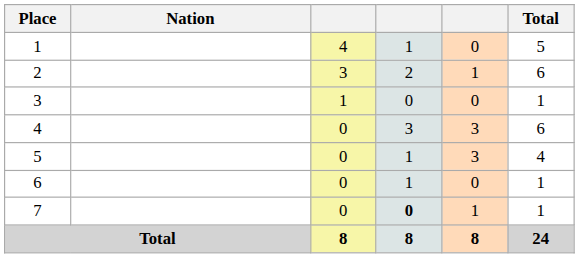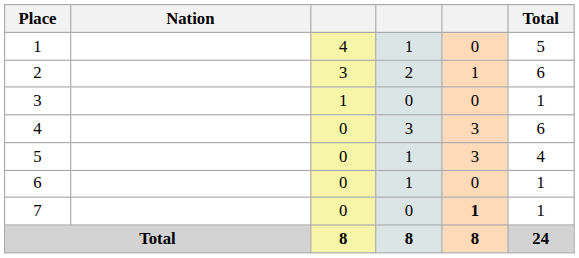(409, 211) bold -> (409, 211) normal
(475, 211) normal -> (475, 211) bold
